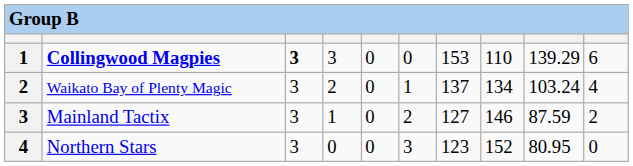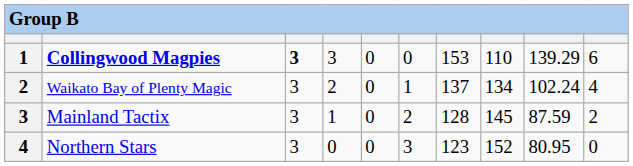(554, 87) 103.24 -> (554, 87) 102.24
(455, 117) 127 -> (455, 117) 128
(499, 117) 146 -> (499, 117) 145
